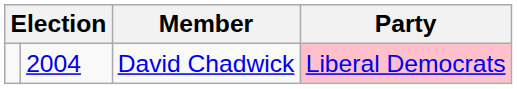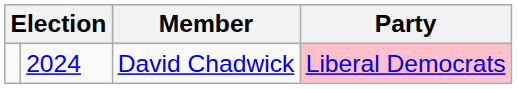(54, 63) 2004 -> (54, 63) 2024
